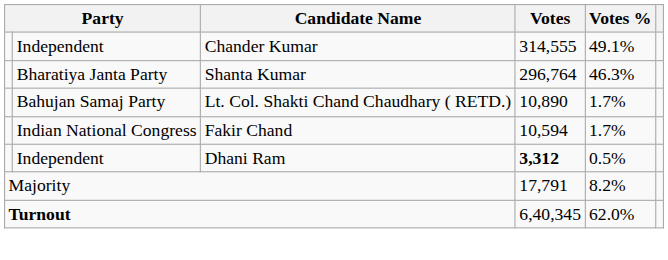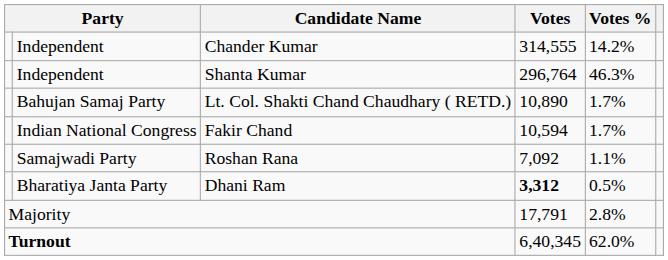(612, 46) 49.1% -> (612, 46) 14.2%
(92, 74) Bharatiya Janta Party -> (60, 74) Independent
+ row: (251, 158)
(60, 158) Independent -> (92, 185) Bharatiya Janta Party
(607, 185) 8.2% -> (607, 213) 2.8%
